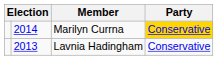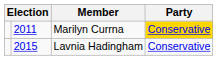(26, 30) 2014 -> (25, 30) 2011
(26, 47) 2013 -> (26, 47) 2015
